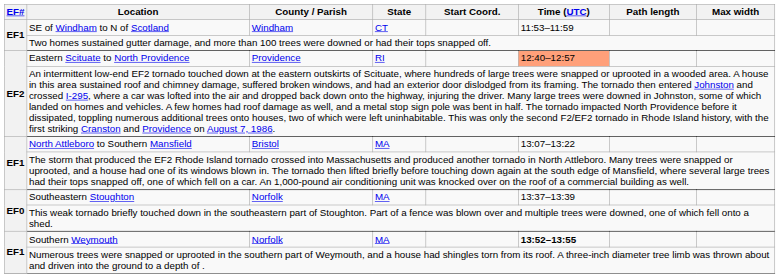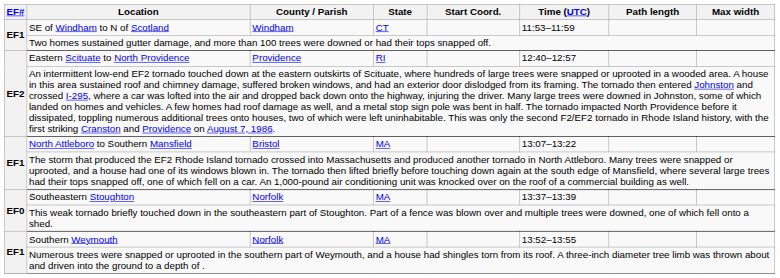(548, 58) lightsalmon background -> (549, 58) no background
(548, 239) bold -> (549, 239) normal
